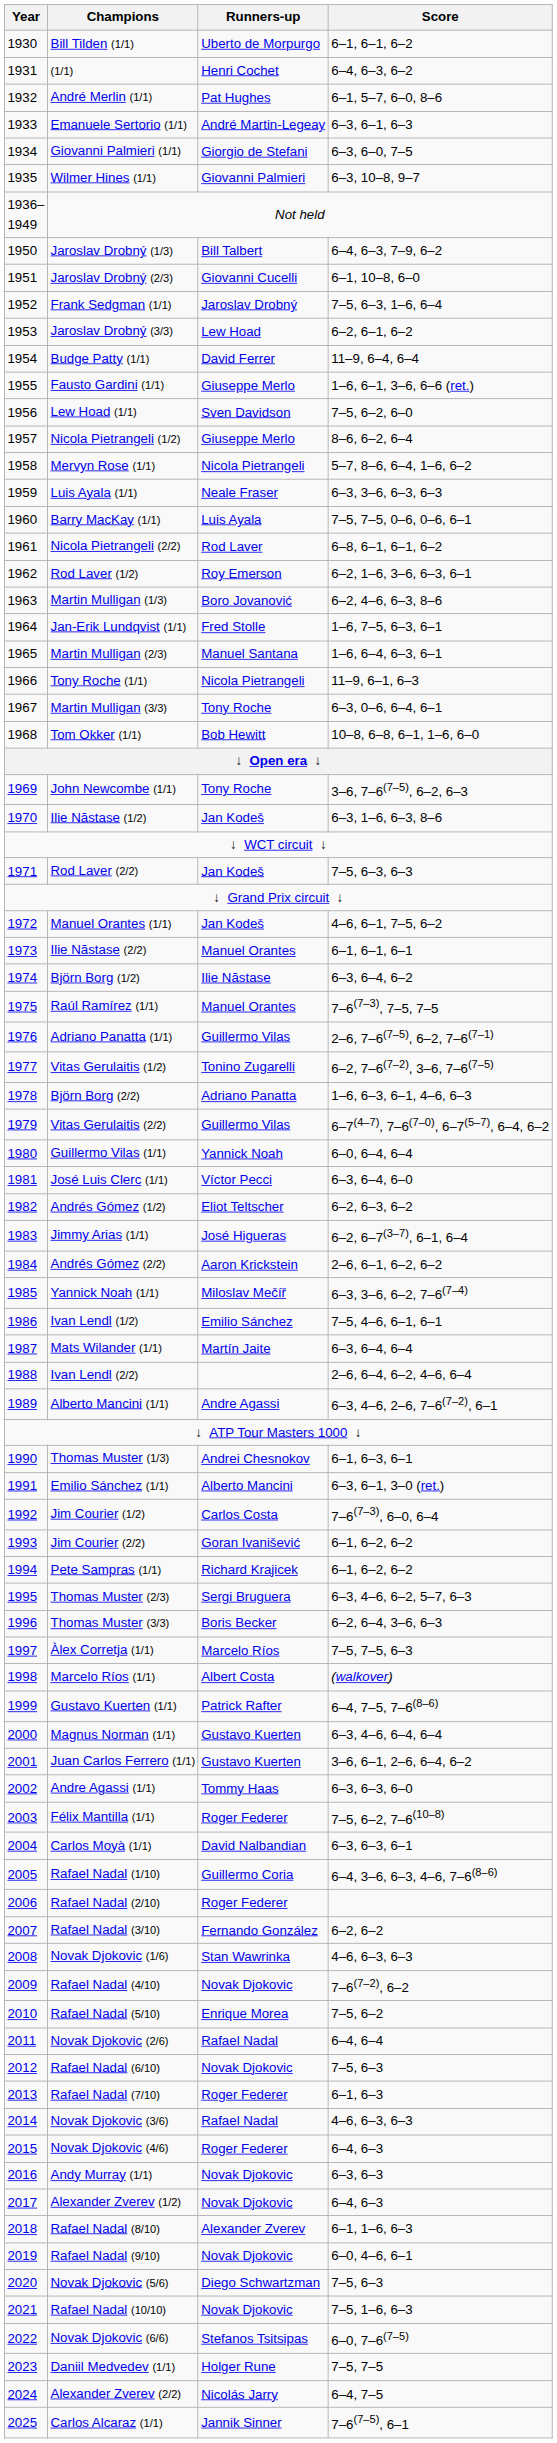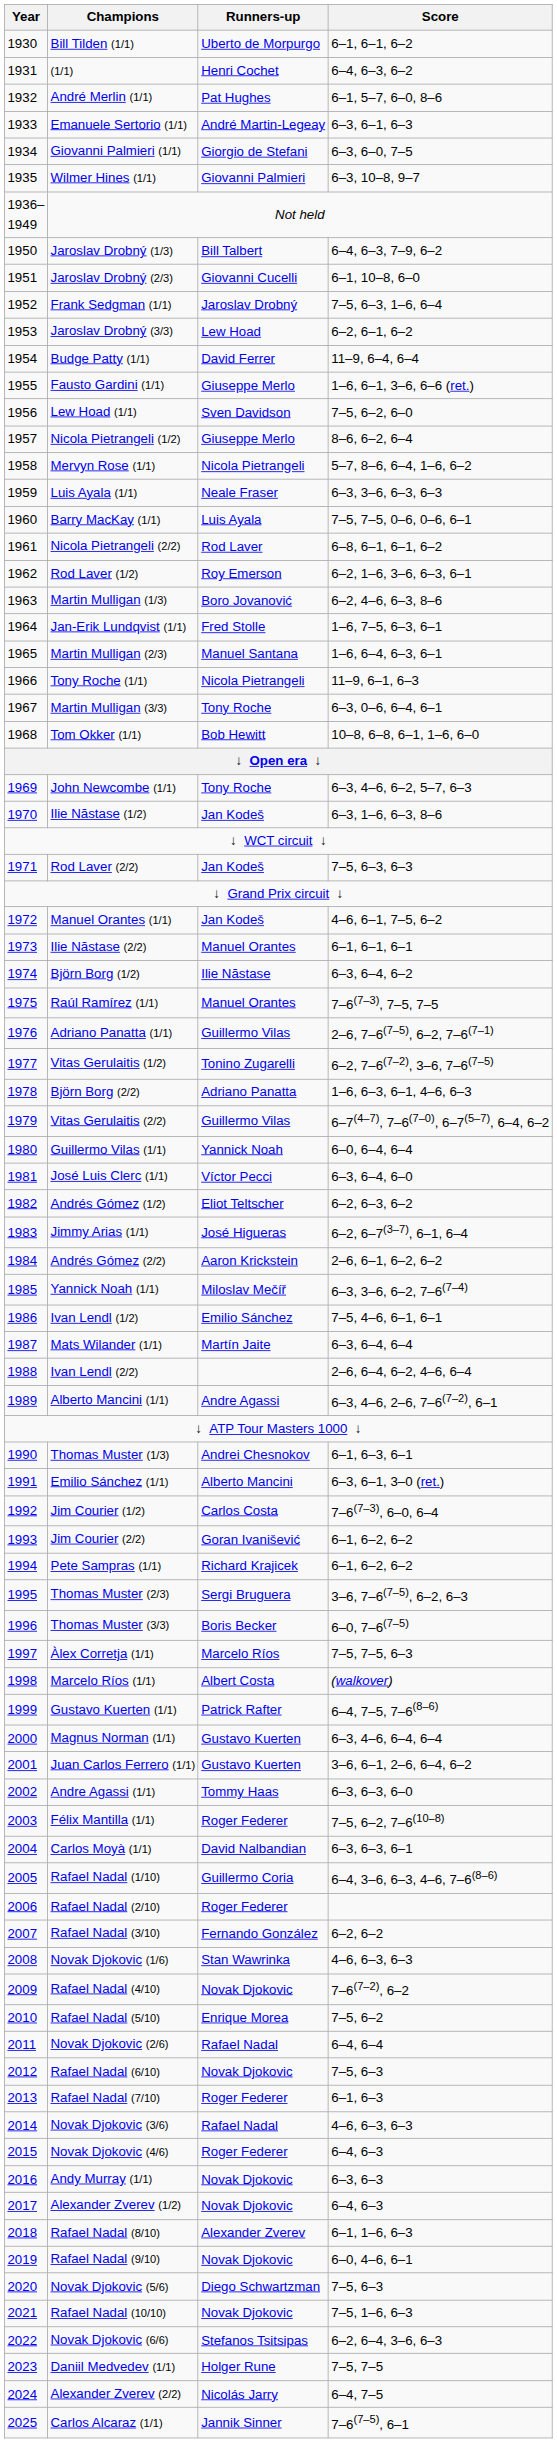(400, 789) 3–6, 7–6(7–5), 6–2, 6–3 -> (401, 787) 6–3, 4–6, 6–2, 5–7, 6–3
(401, 1596) 6–3, 4–6, 6–2, 5–7, 6–3 -> (400, 1595) 3–6, 7–6(7–5), 6–2, 6–3
(387, 1623) 6–2, 6–4, 3–6, 6–3 -> (370, 1625) 6–0, 7–6(7–5)
(370, 2338) 6–0, 7–6(7–5) -> (387, 2340) 6–2, 6–4, 3–6, 6–3
